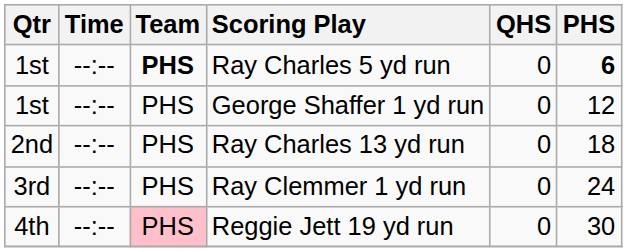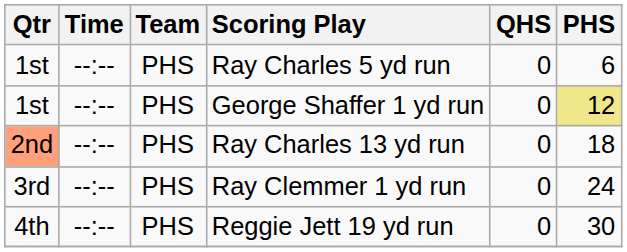(168, 65) bold -> (168, 65) normal
(608, 65) bold -> (608, 65) normal
(601, 105) no background -> (601, 105) khaki background
(32, 145) no background -> (32, 145) lightsalmon background
(168, 226) pink background -> (168, 226) no background
